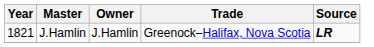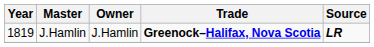(20, 33) 1821 -> (20, 33) 1819
(227, 33) normal -> (232, 33) bold
